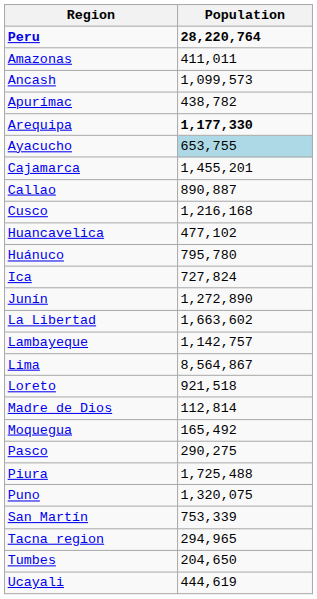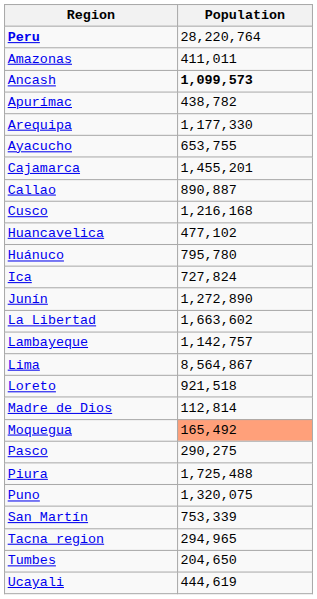(221, 37) bold -> (221, 37) normal
(217, 81) normal -> (217, 81) bold
(217, 125) bold -> (217, 125) normal
(209, 146) lightblue background -> (209, 146) no background
(209, 430) no background -> (209, 430) lightsalmon background
